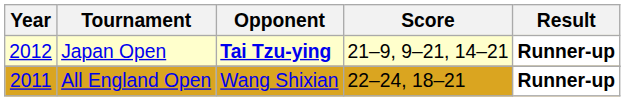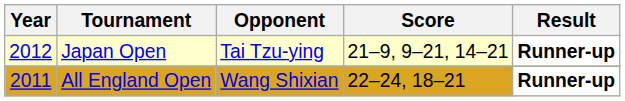(276, 51) bold -> (272, 51) normal
